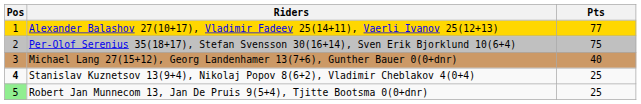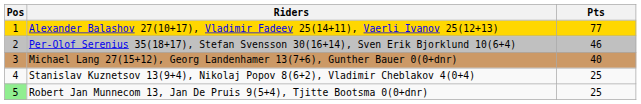(596, 44) 75 -> (596, 44) 46
(16, 76) bold -> (16, 76) normal
